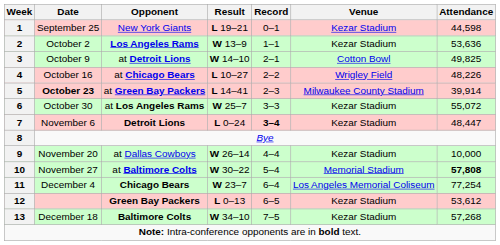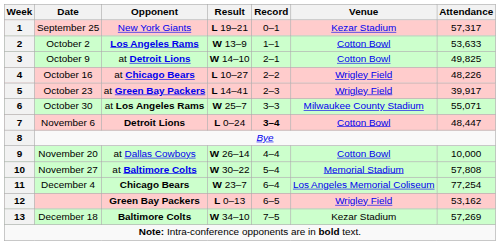(466, 28) 44,598 -> (466, 28) 57,317
(364, 43) Kezar Stadium -> (364, 43) Cotton Bowl
(466, 43) 53,636 -> (466, 43) 53,633
(68, 91) bold -> (68, 91) normal
(364, 91) Milwaukee County Stadium -> (364, 91) Wrigley Field
(466, 91) 39,914 -> (466, 91) 39,917
(364, 106) Kezar Stadium -> (364, 106) Milwaukee County Stadium
(466, 106) 55,072 -> (466, 106) 55,071
(364, 122) Kezar Stadium -> (364, 122) Cotton Bowl
(364, 153) Kezar Stadium -> (364, 153) Cotton Bowl
(466, 169) bold -> (466, 169) normal
(364, 201) Kezar Stadium -> (364, 201) Wrigley Field
(466, 201) 53,612 -> (466, 201) 53,162
(466, 216) 57,268 -> (466, 216) 57,269
